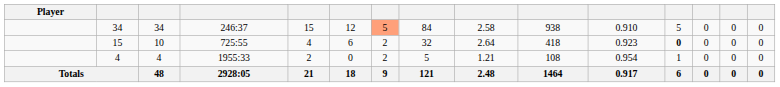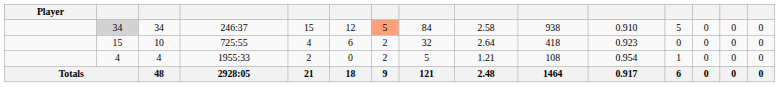(117, 27) no background -> (117, 27) lightgrey background
(679, 43) bold -> (679, 43) normal
